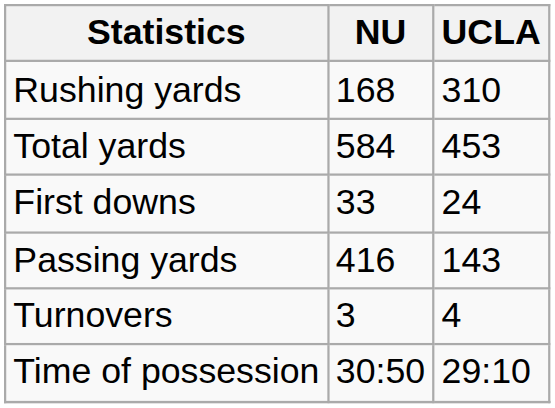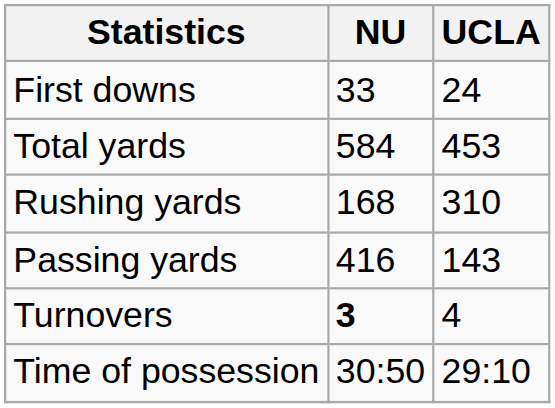rows swapped: (105, 202) <-> (127, 89)
(346, 315) normal -> (346, 315) bold
